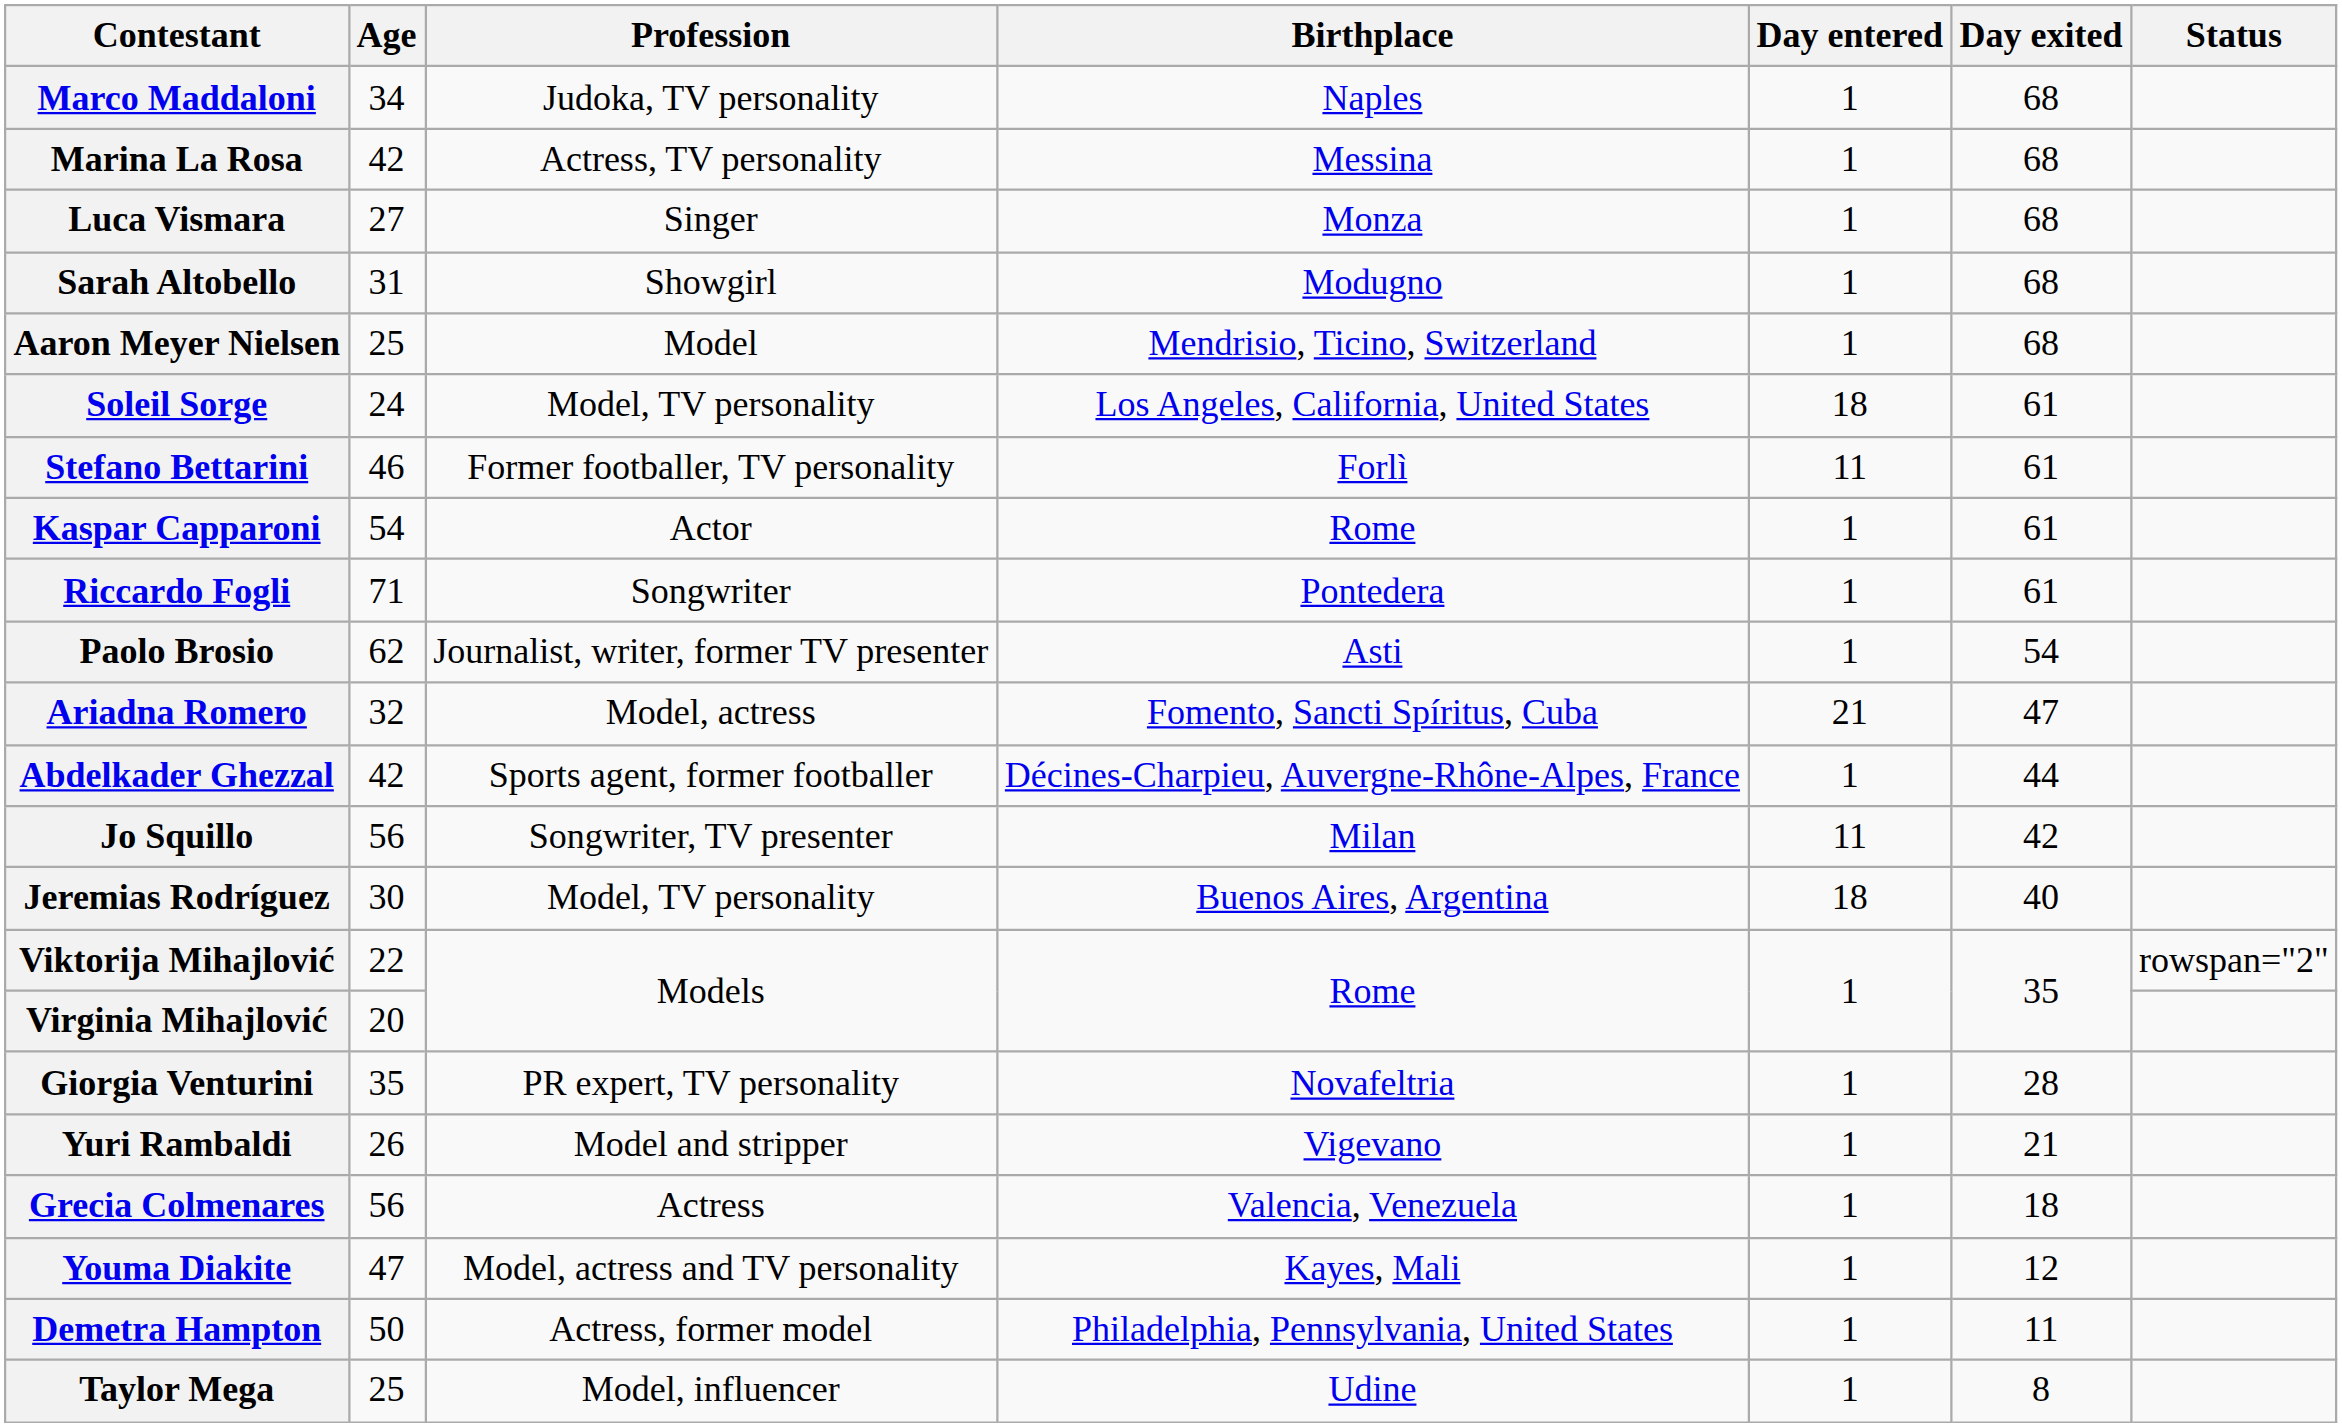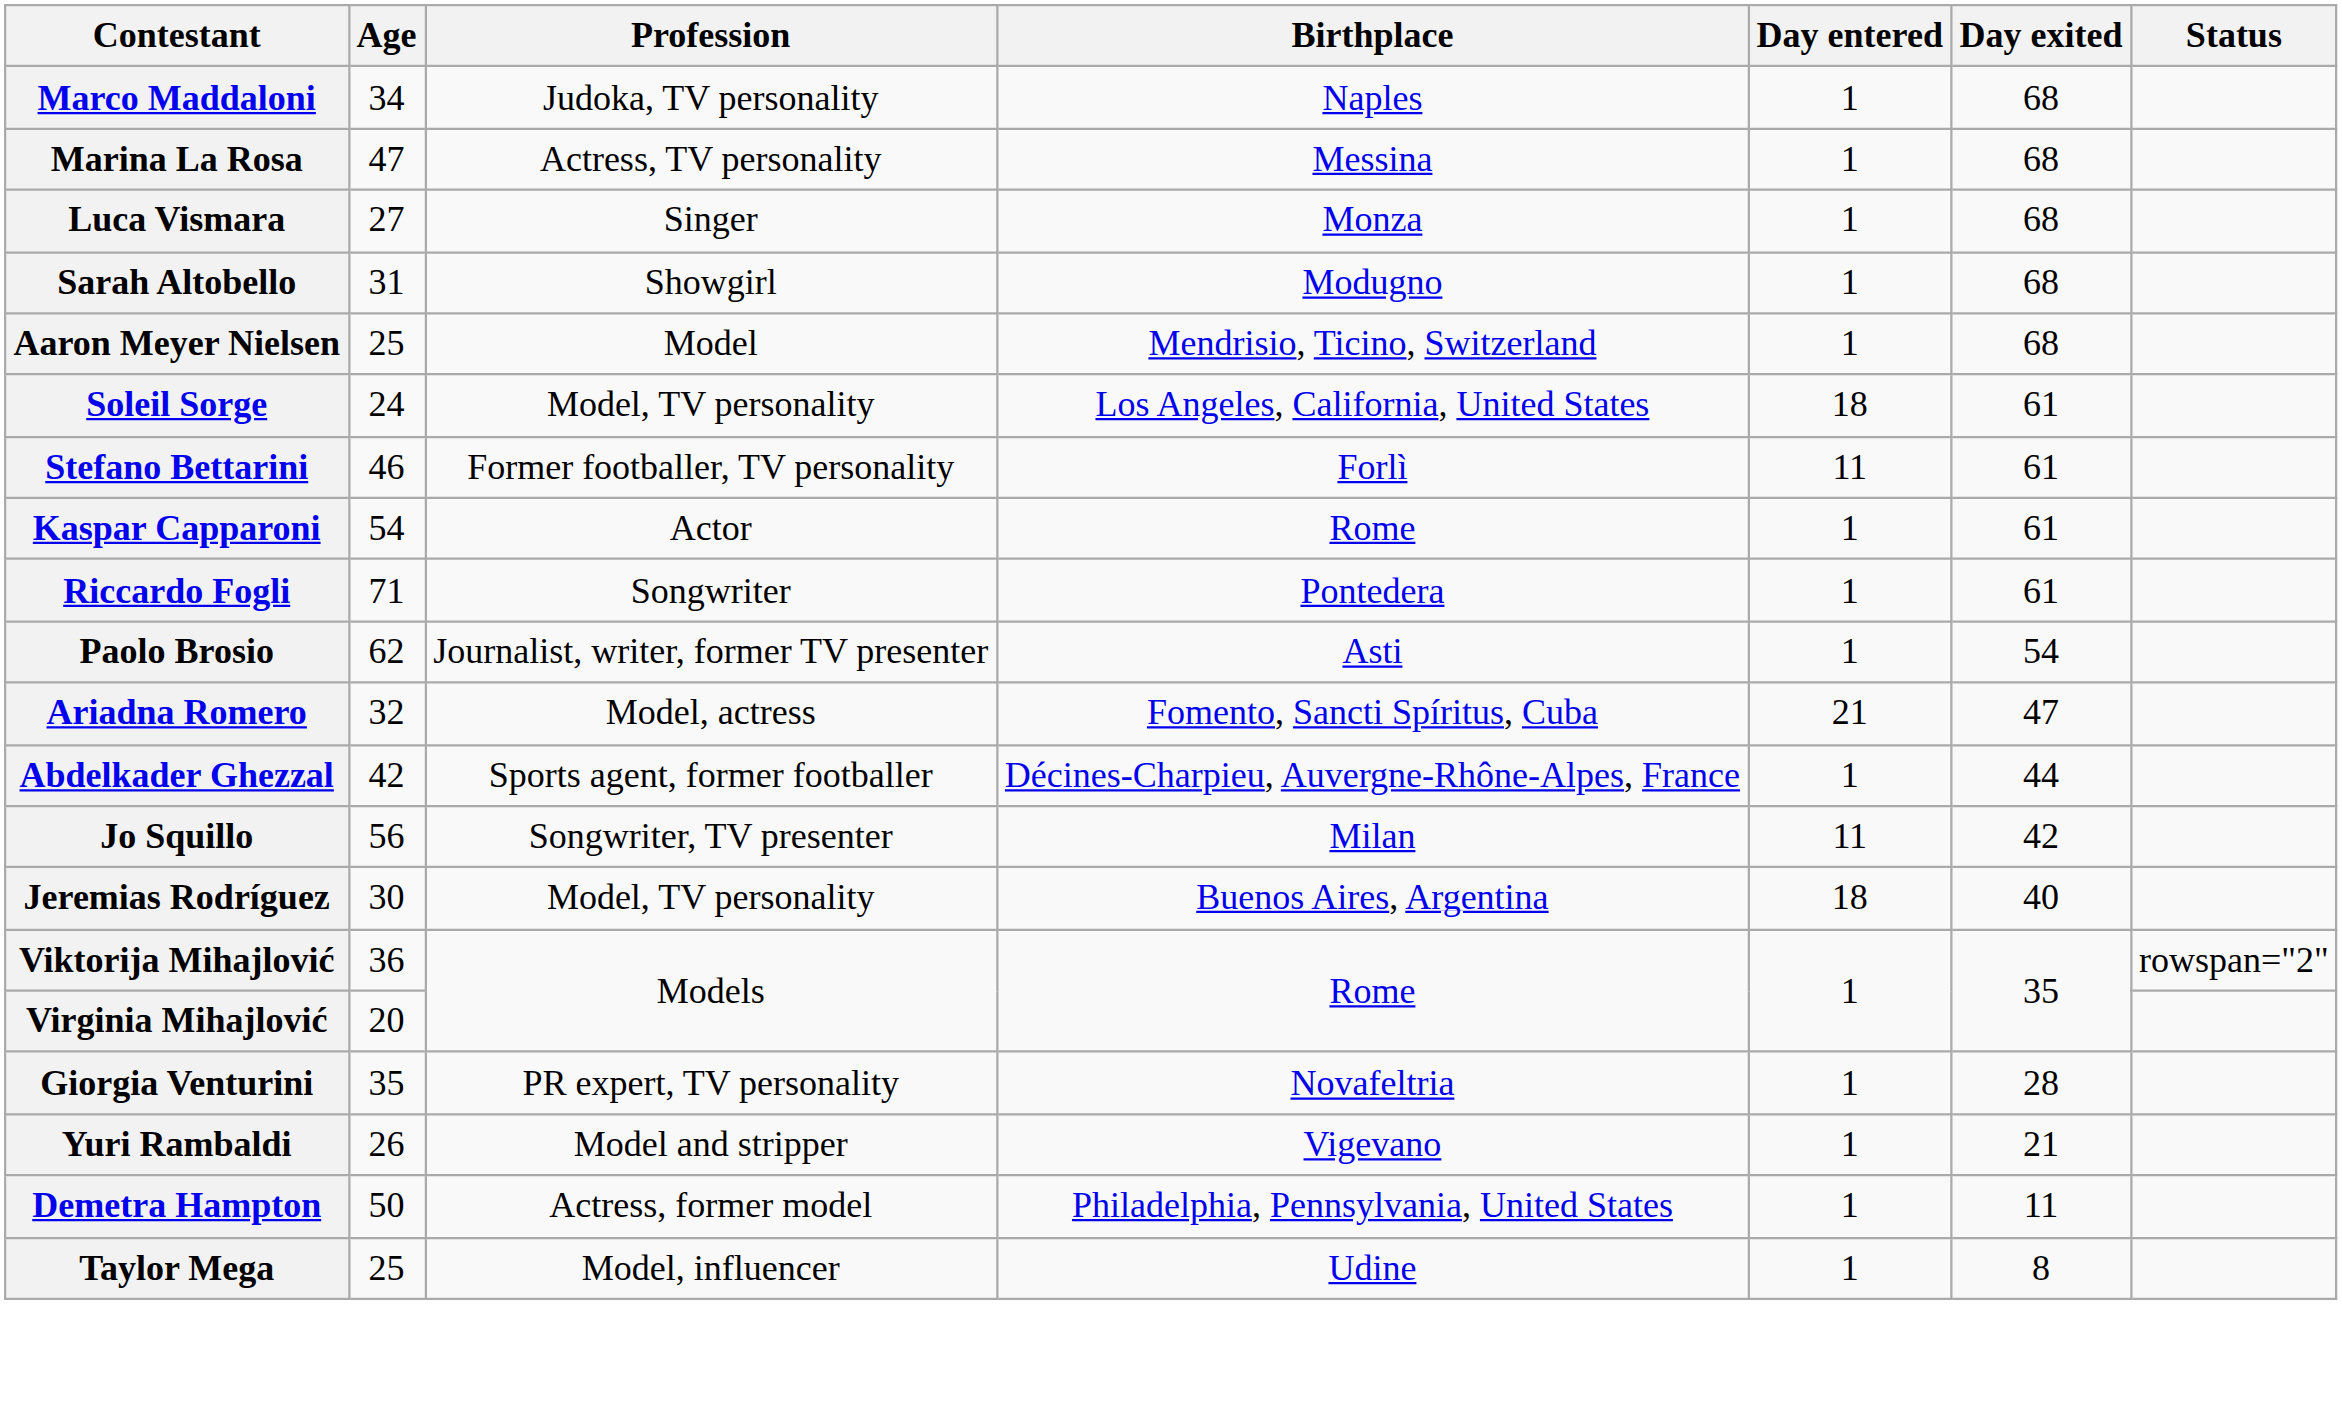(387, 158) 42 -> (387, 158) 47
(387, 959) 22 -> (387, 959) 36
- row: (177, 1205)
- row: (177, 1267)
